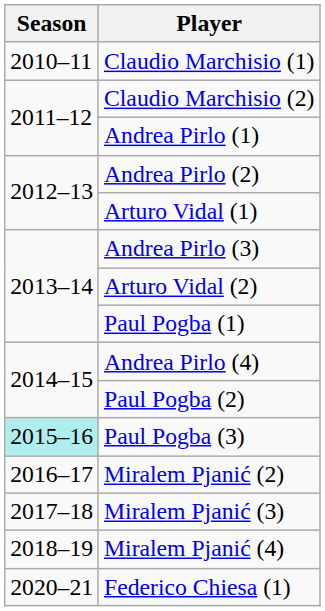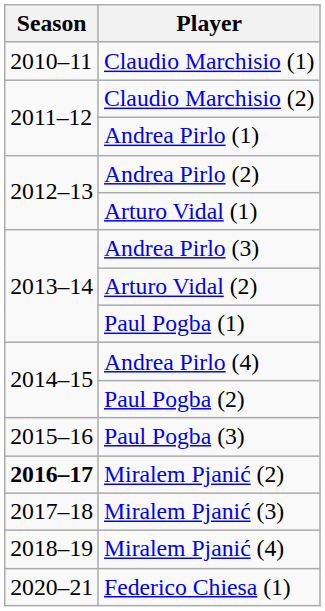(52, 436) paleturquoise background -> (52, 436) no background
(52, 473) normal -> (52, 473) bold
